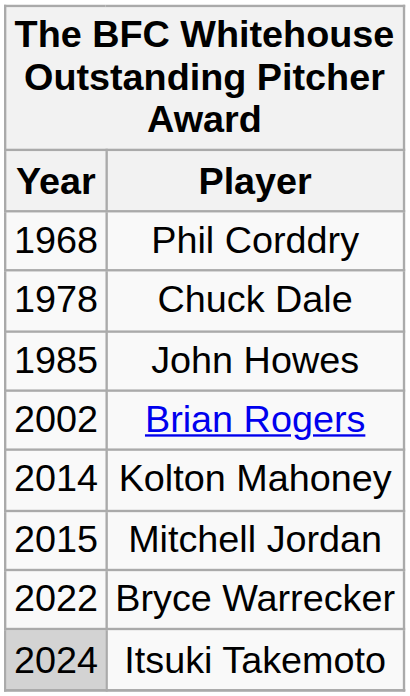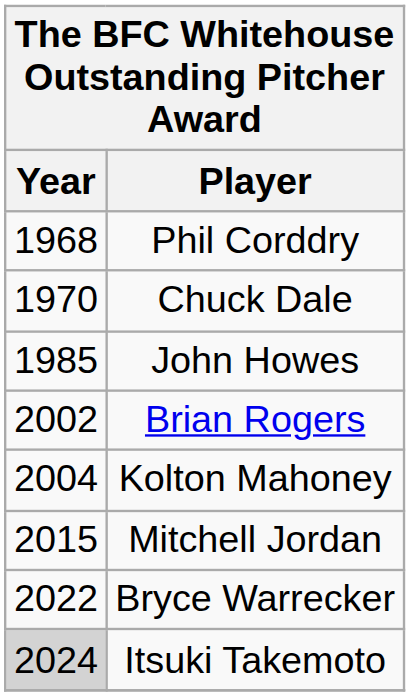(56, 299) 1978 -> (56, 299) 1970
(56, 479) 2014 -> (56, 479) 2004
